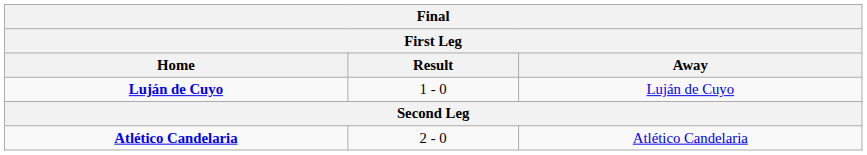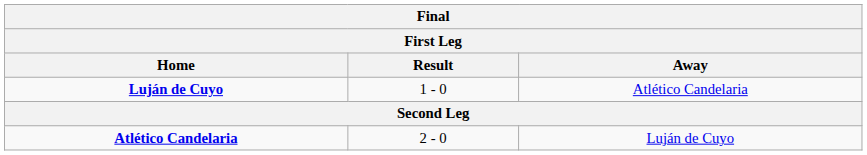(690, 89) Luján de Cuyo -> (690, 89) Atlético Candelaria
(690, 138) Atlético Candelaria -> (690, 138) Luján de Cuyo
